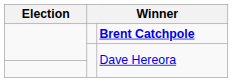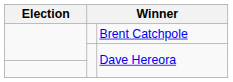(147, 33) bold -> (144, 33) normal
